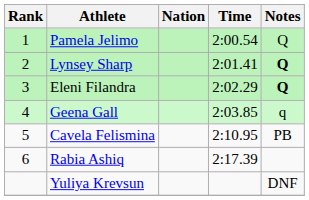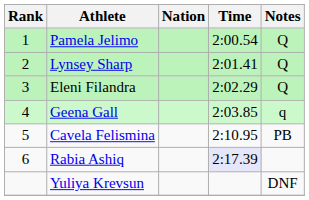(283, 64) bold -> (283, 64) normal
(283, 87) bold -> (283, 87) normal
(235, 159) no background -> (235, 159) lavender background
